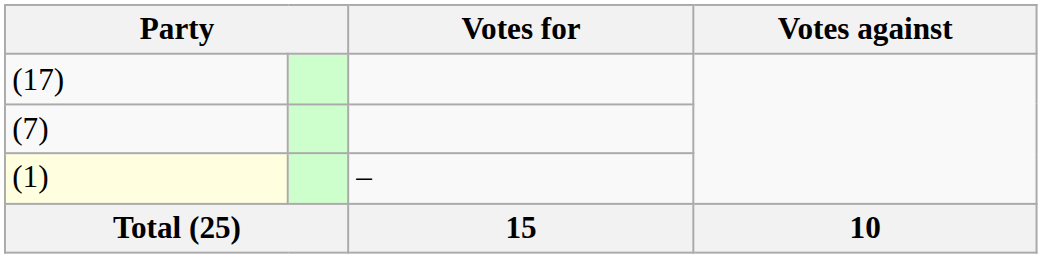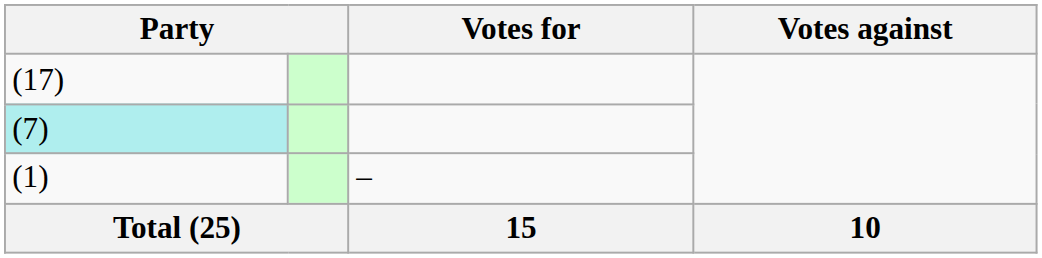(30, 128) no background -> (30, 128) paleturquoise background
(30, 177) lightyellow background -> (30, 177) no background
